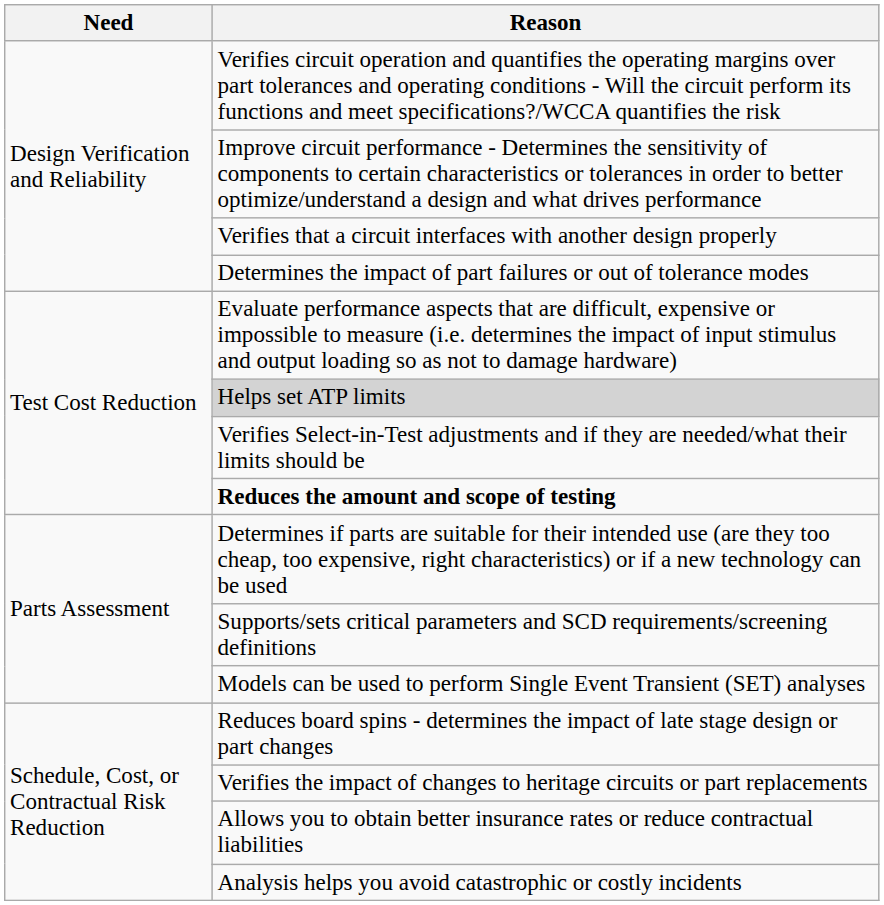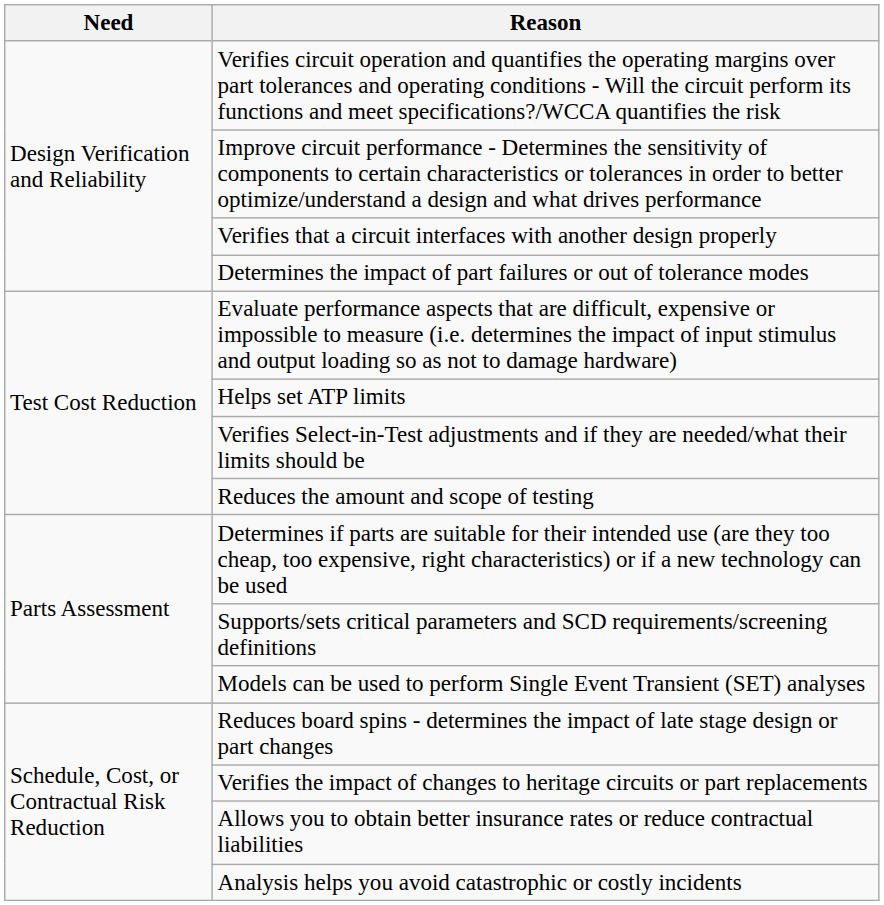(312, 397) lightgrey background -> (312, 397) no background
(417, 496) bold -> (406, 496) normal
